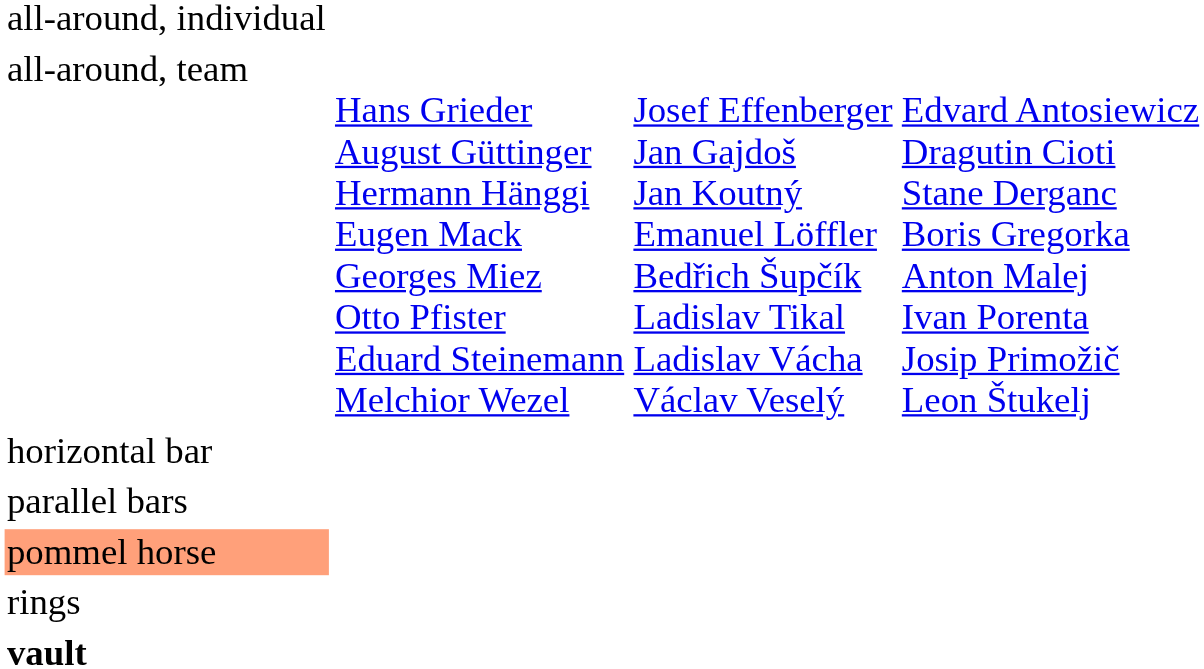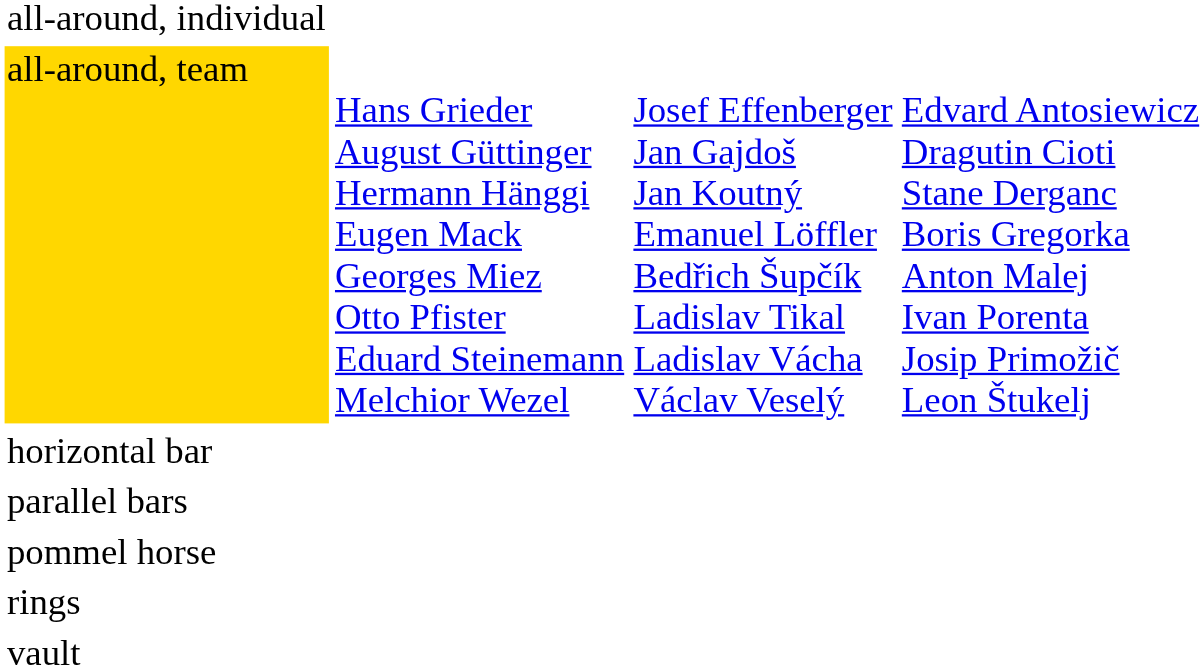(127, 68) no background -> (127, 68) gold background
(112, 551) lightsalmon background -> (112, 551) no background
(47, 652) bold -> (44, 652) normal
